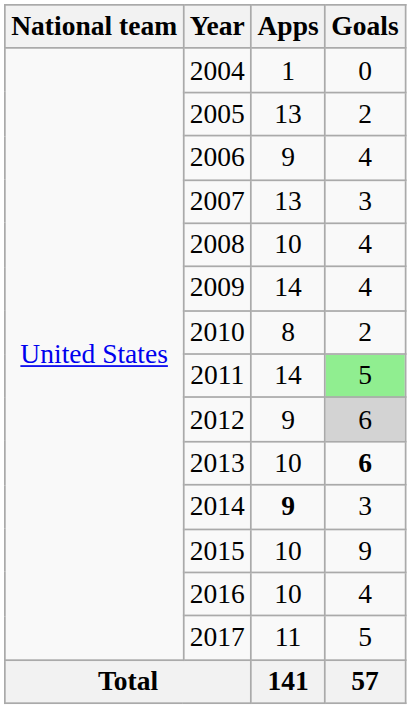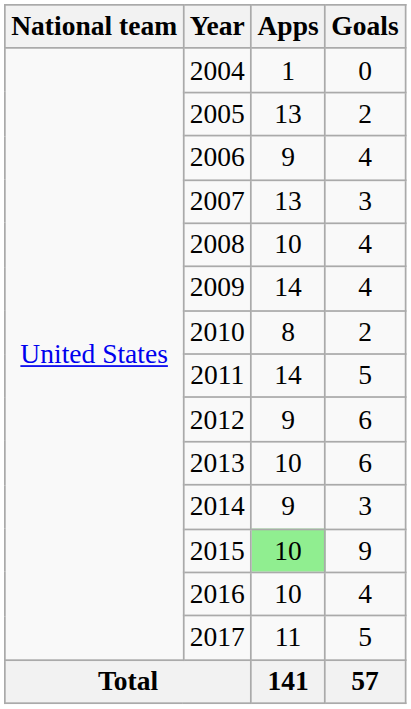(365, 375) lightgreen background -> (365, 375) no background
(365, 419) lightgrey background -> (365, 419) no background
(365, 462) bold -> (365, 462) normal
(288, 506) bold -> (288, 506) normal
(288, 550) no background -> (288, 550) lightgreen background
